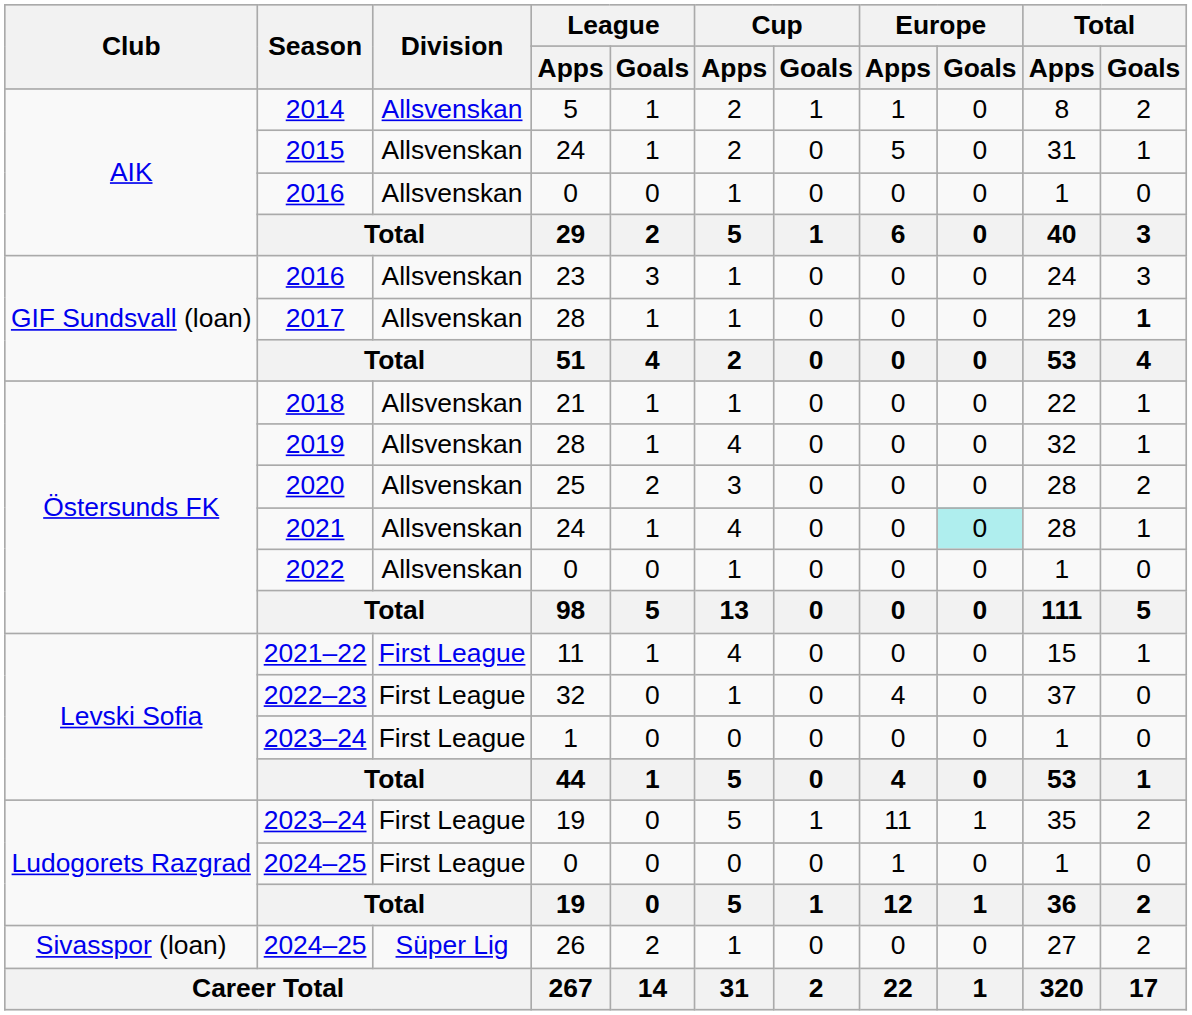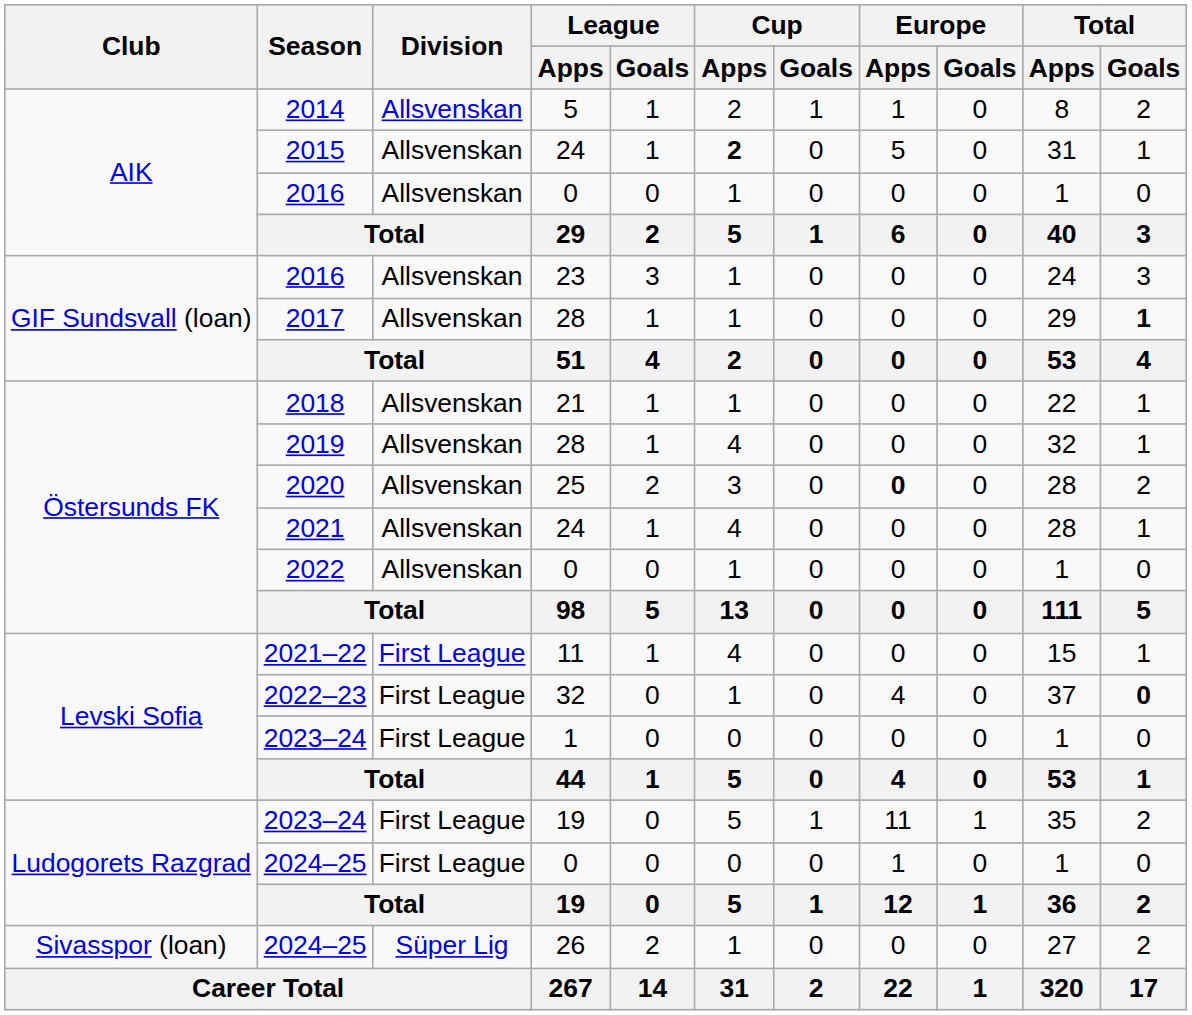(734, 151) normal -> (734, 151) bold
(898, 485) normal -> (898, 485) bold
(980, 527) paleturquoise background -> (980, 527) no background
(1144, 695) normal -> (1144, 695) bold
